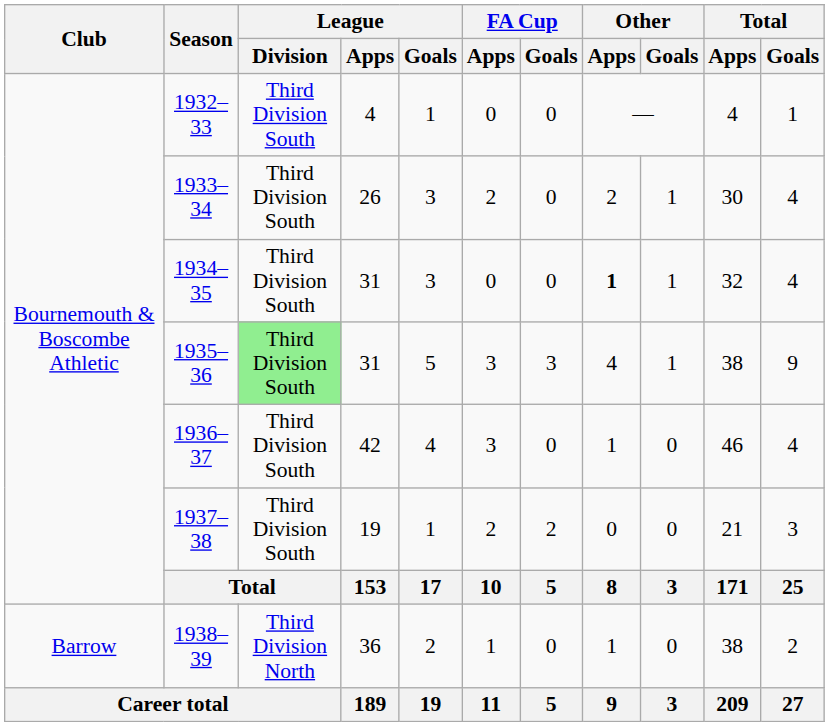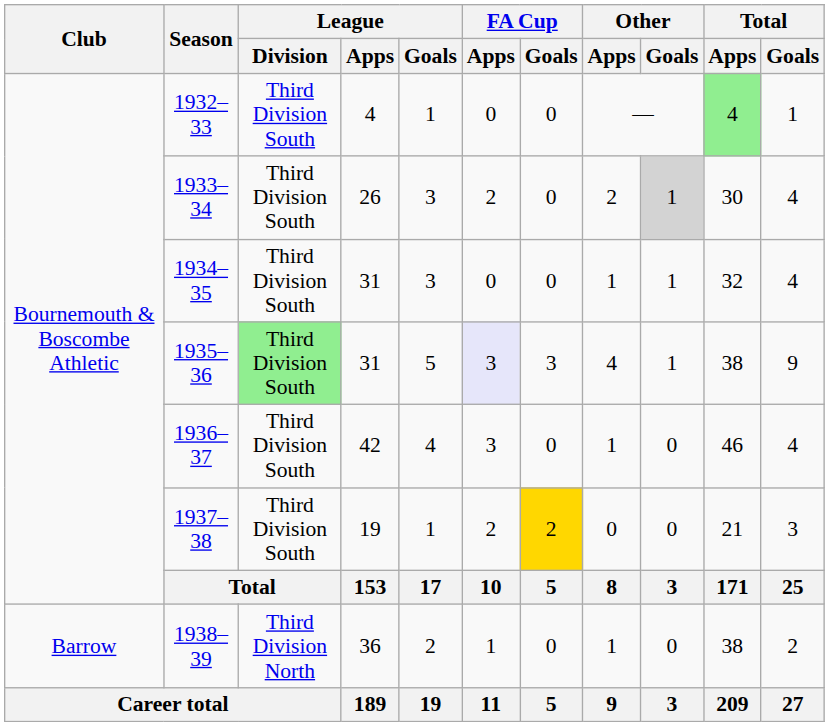(732, 114) no background -> (732, 114) lightgreen background
(672, 197) no background -> (672, 197) lightgrey background
(612, 280) bold -> (612, 280) normal
(491, 363) no background -> (491, 363) lavender background
(551, 528) no background -> (551, 528) gold background
